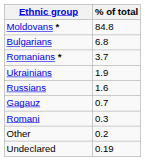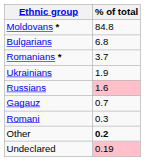(102, 88) no background -> (102, 88) pink background
(102, 133) normal -> (102, 133) bold
(104, 149) no background -> (104, 149) pink background
